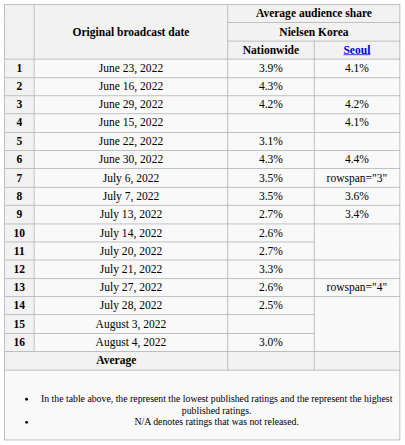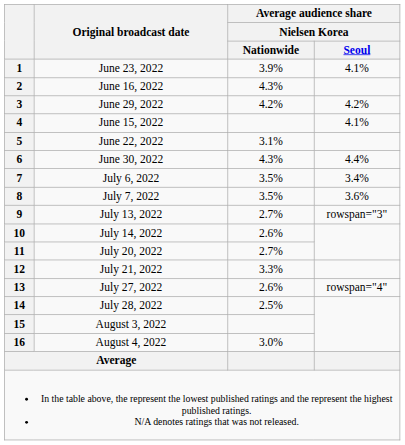(357, 178) rowspan="3" -> (357, 178) 3.4%
(357, 214) 3.4% -> (357, 214) rowspan="3"
